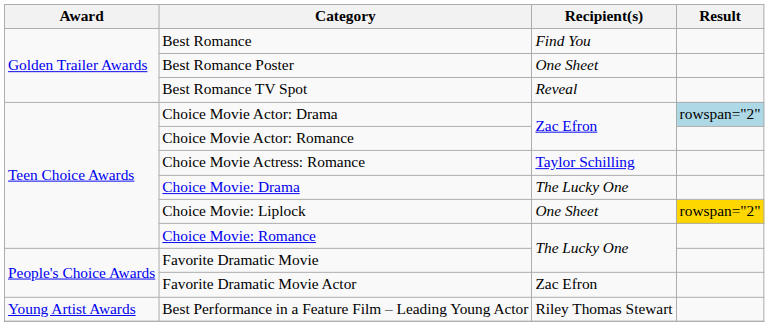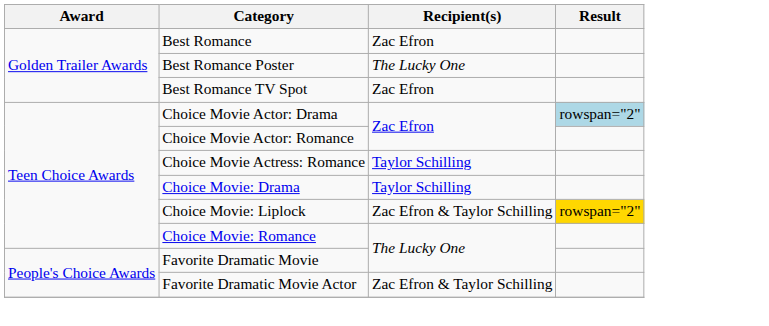(563, 41) Find You -> (403, 41) Zac Efron
(567, 65) One Sheet -> (419, 65) The Lucky One
(556, 89) Reveal -> (403, 89) Zac Efron
(582, 187) The Lucky One -> (422, 187) Taylor Schilling
(567, 211) One Sheet -> (462, 211) Zac Efron & Taylor Schilling
(566, 284) Zac Efron -> (462, 284) Zac Efron & Taylor Schilling
- row: (345, 308)
